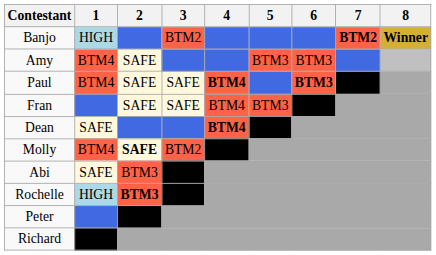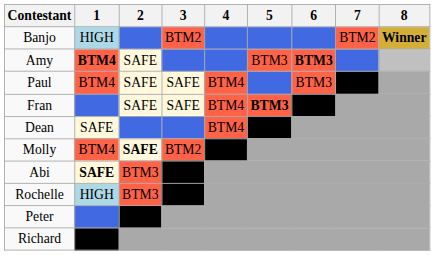(358, 38) bold -> (357, 38) normal
(96, 60) normal -> (97, 60) bold
(314, 60) normal -> (314, 60) bold
(227, 83) bold -> (226, 83) normal
(314, 83) bold -> (314, 83) normal
(270, 105) normal -> (269, 105) bold
(227, 127) bold -> (226, 127) normal
(96, 172) normal -> (97, 172) bold
(140, 194) bold -> (140, 194) normal
